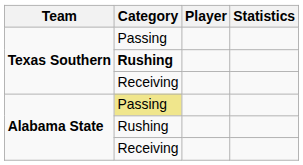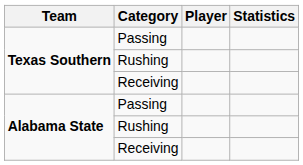(145, 60) bold -> (143, 60) normal
(142, 104) khaki background -> (142, 104) no background
